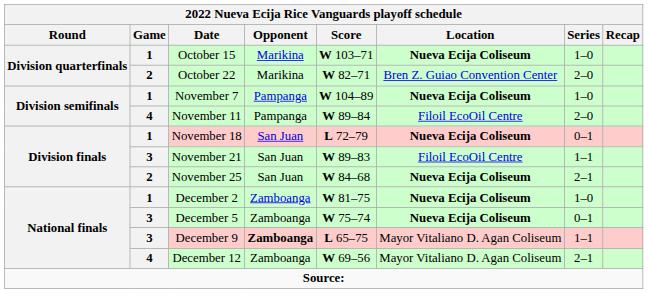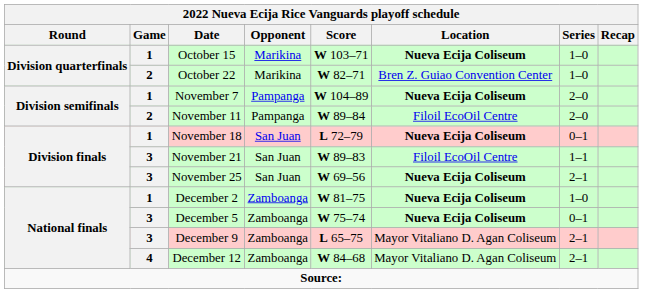(584, 75) 2–0 -> (579, 75) 1–0
(584, 95) 1–0 -> (579, 95) 2–0
(149, 116) 4 -> (149, 116) 2
(149, 177) 2 -> (149, 177) 3
(346, 177) W 84–68 -> (341, 177) W 69–56
(280, 237) bold -> (278, 237) normal
(584, 237) 1–1 -> (579, 237) 2–1
(346, 258) W 69–56 -> (341, 258) W 84–68
